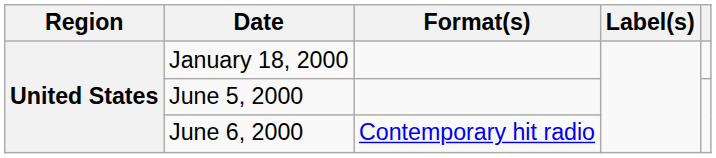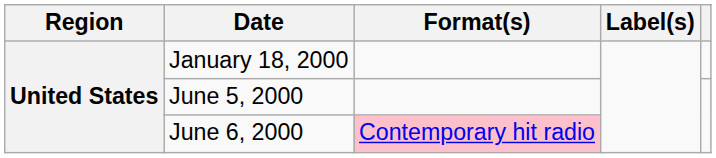(477, 133) no background -> (477, 133) pink background
